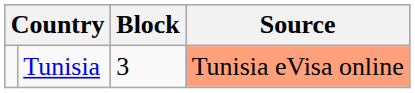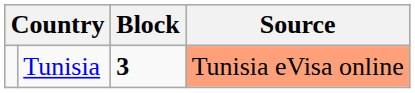(123, 66) normal -> (123, 66) bold
